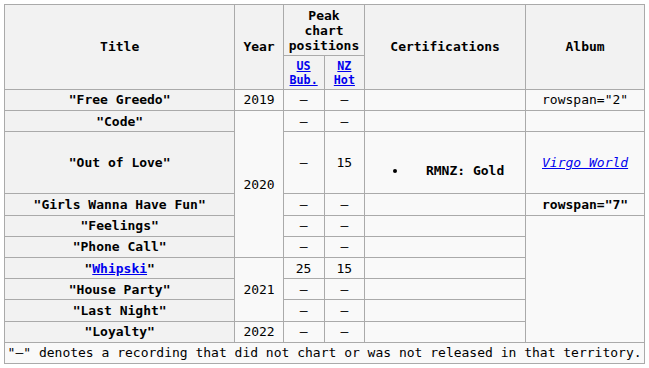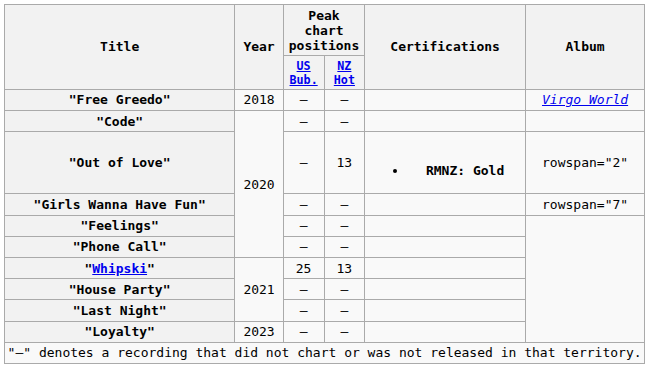(259, 100) 2019 -> (259, 100) 2018
(585, 100) rowspan="2" -> (585, 100) Virgo World
(344, 163) 15 -> (344, 163) 13
(585, 163) Virgo World -> (585, 163) rowspan="2"
(585, 204) bold -> (585, 204) normal
(344, 268) 15 -> (344, 268) 13
(259, 332) 2022 -> (259, 332) 2023
